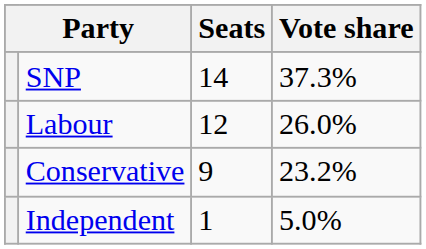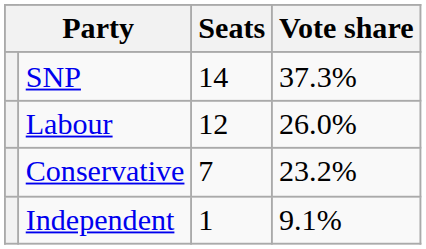(206, 171) 9 -> (206, 171) 7
(310, 219) 5.0% -> (310, 219) 9.1%
